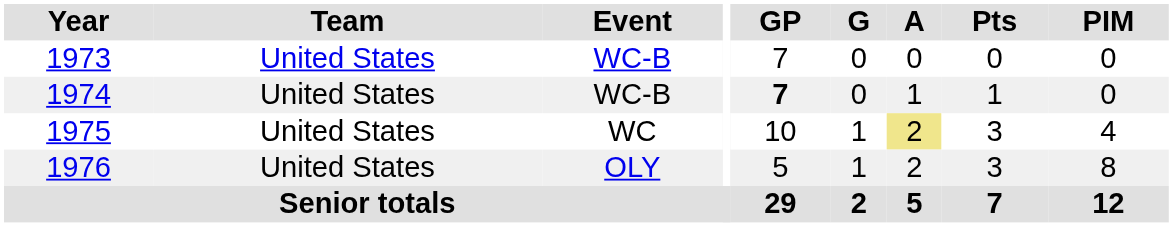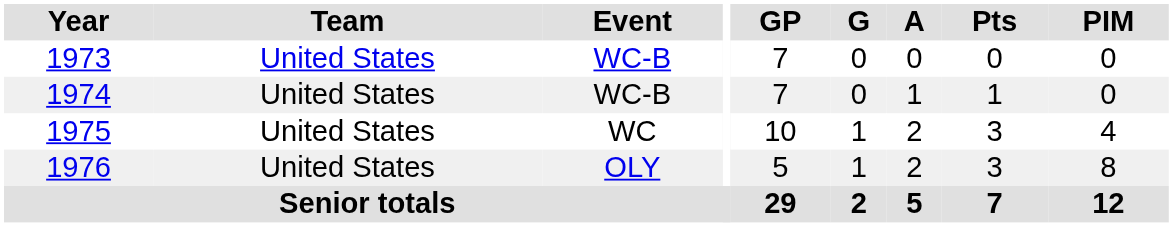(780, 94) bold -> (780, 94) normal
(914, 130) khaki background -> (914, 130) no background
